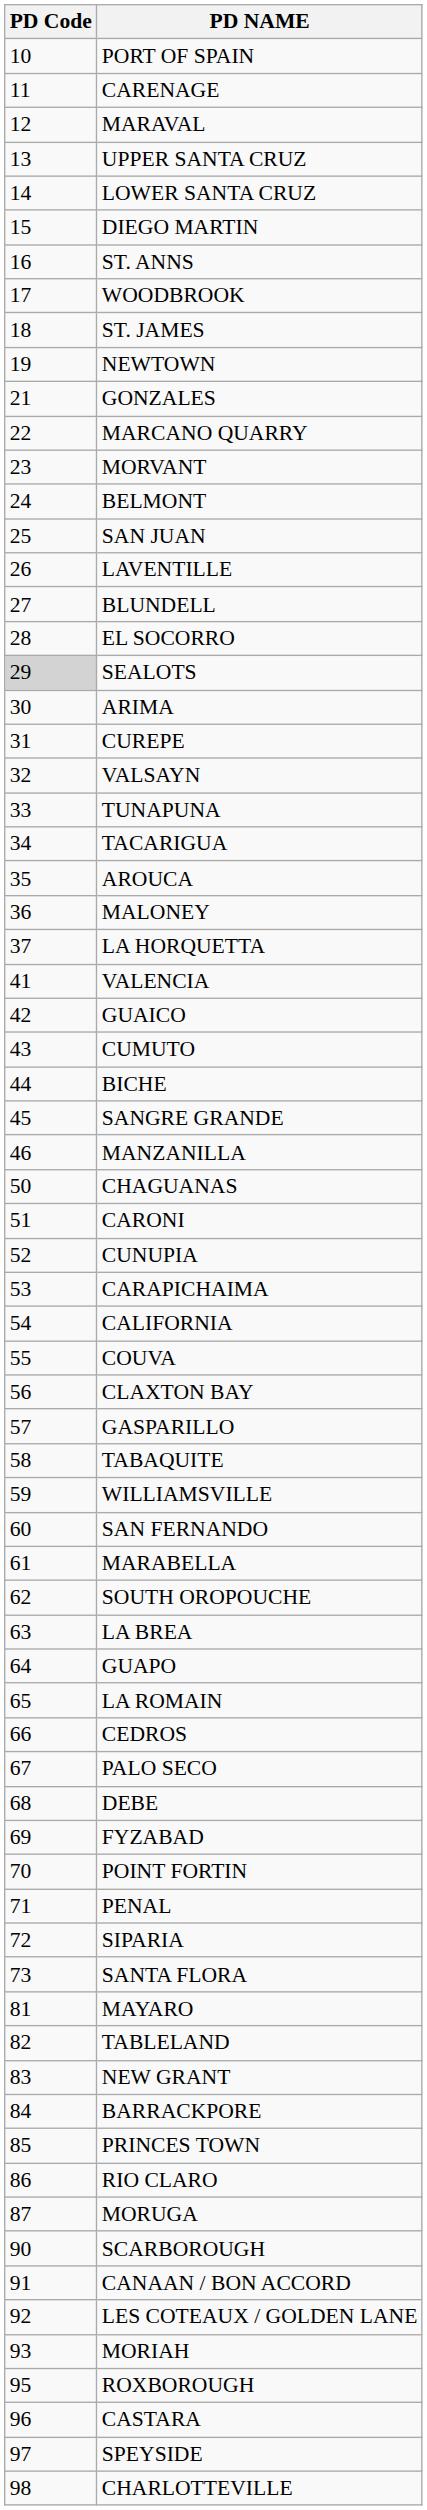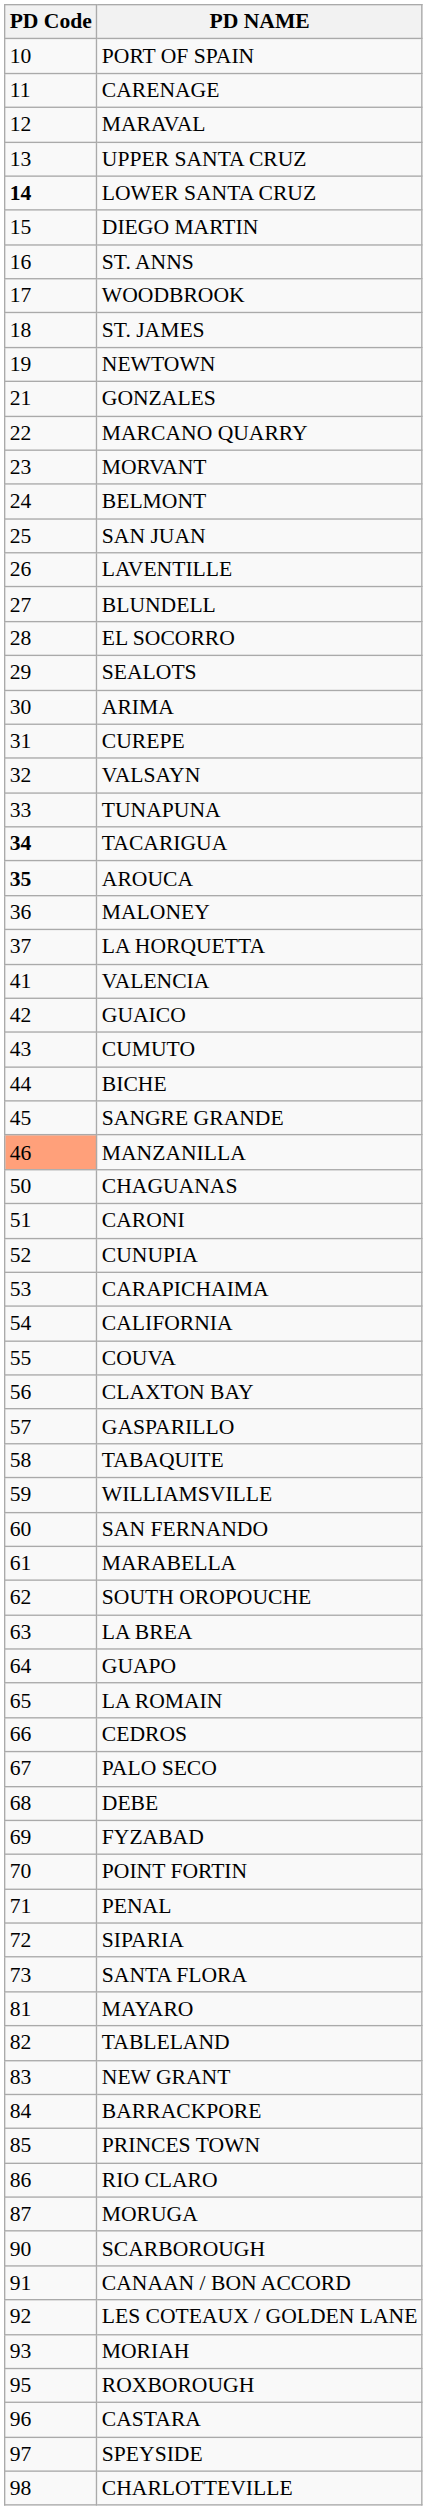(20, 192) normal -> (20, 192) bold
(20, 672) lightgrey background -> (20, 672) no background
(20, 843) normal -> (20, 843) bold
(20, 878) normal -> (20, 878) bold
(20, 1152) no background -> (20, 1152) lightsalmon background
